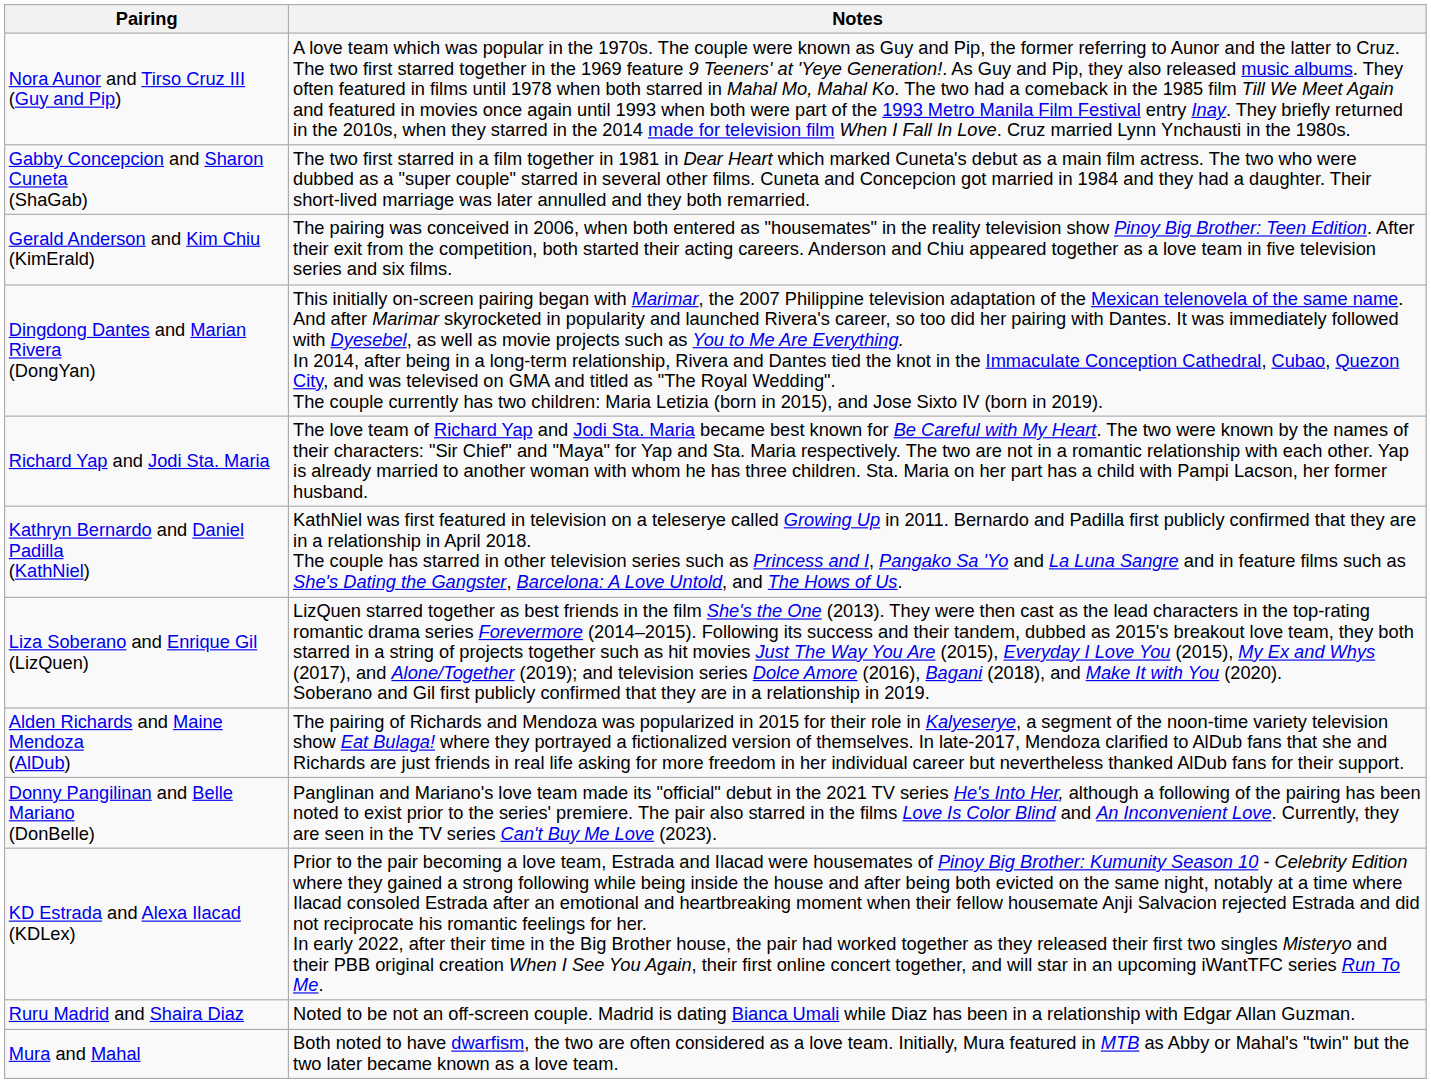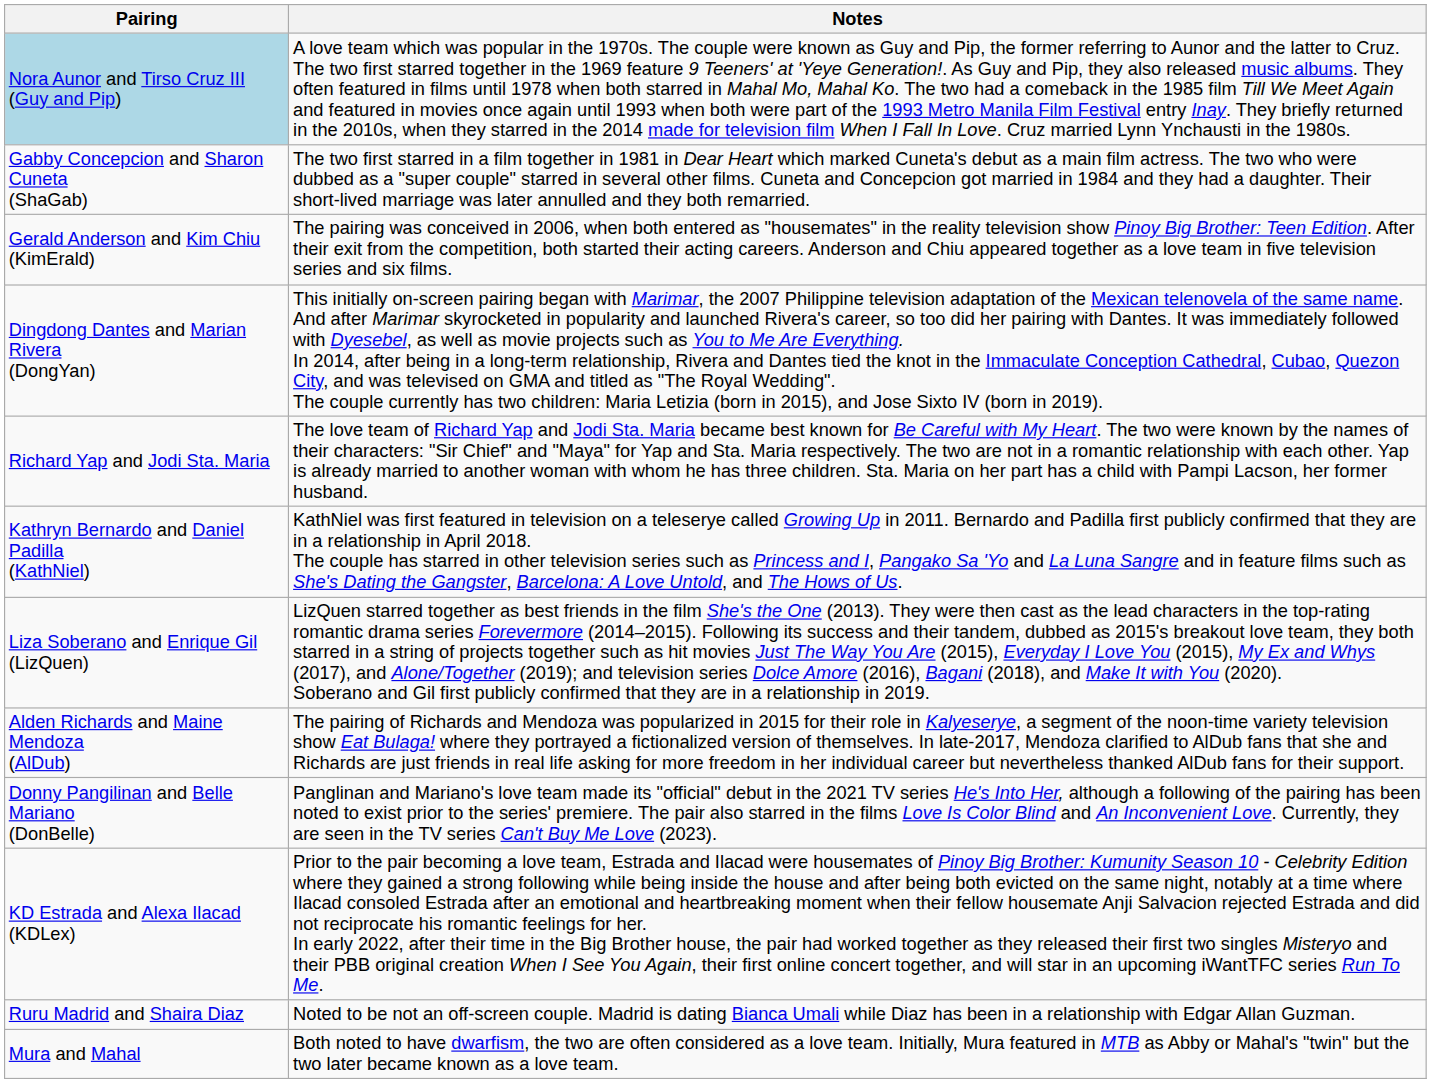(127, 88) no background -> (127, 88) lightblue background
